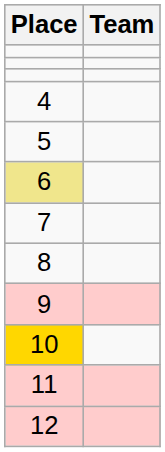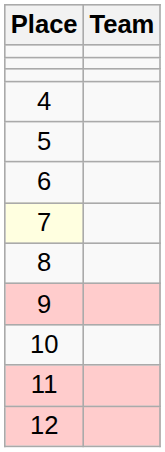(44, 182) khaki background -> (44, 182) no background
(44, 222) no background -> (44, 222) lightyellow background
(44, 344) gold background -> (44, 344) no background
